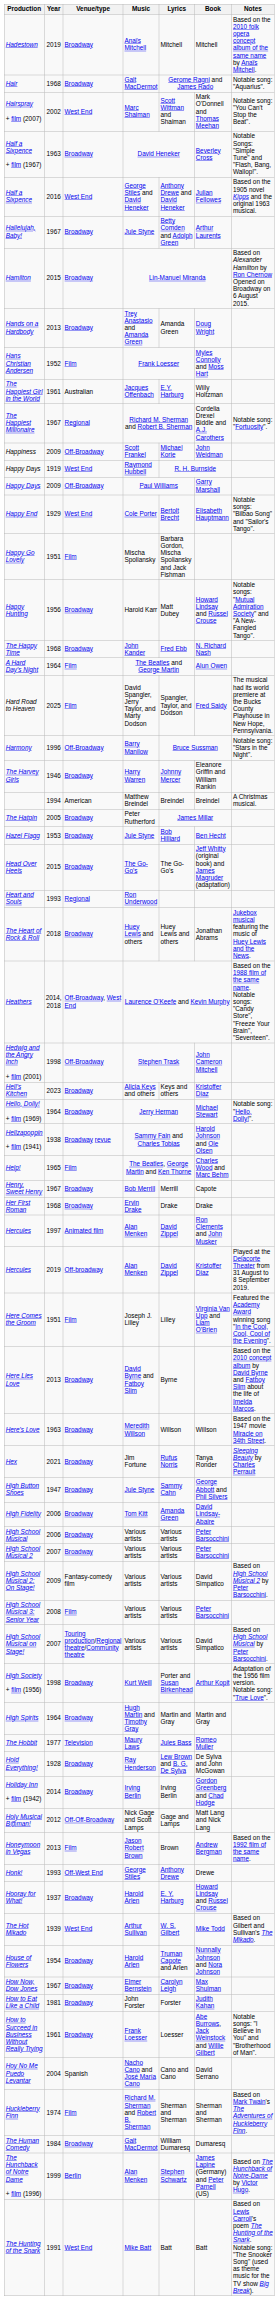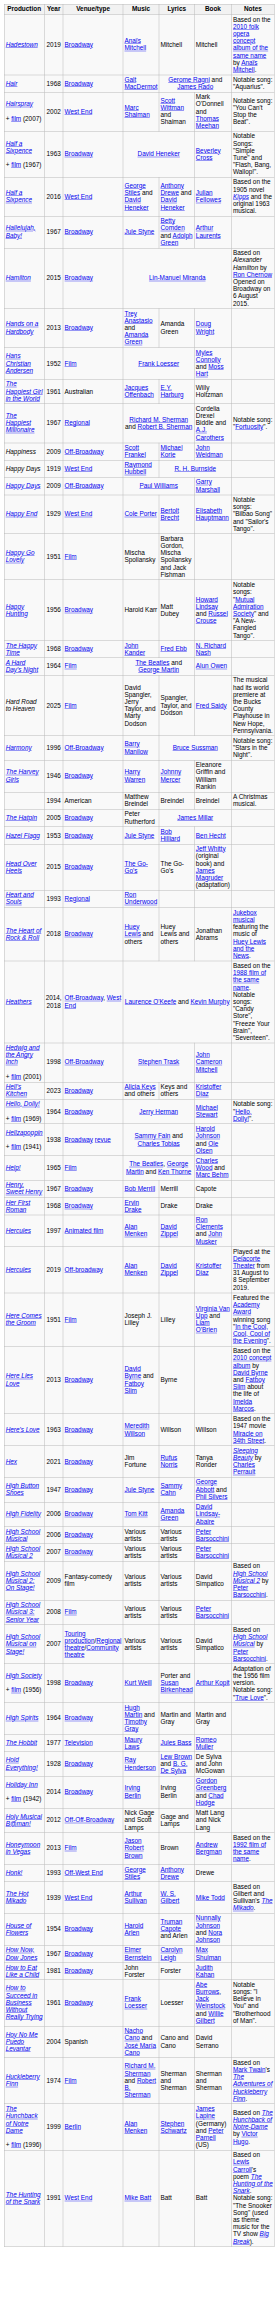- row: (21, 1897)
- row: (22, 2144)
